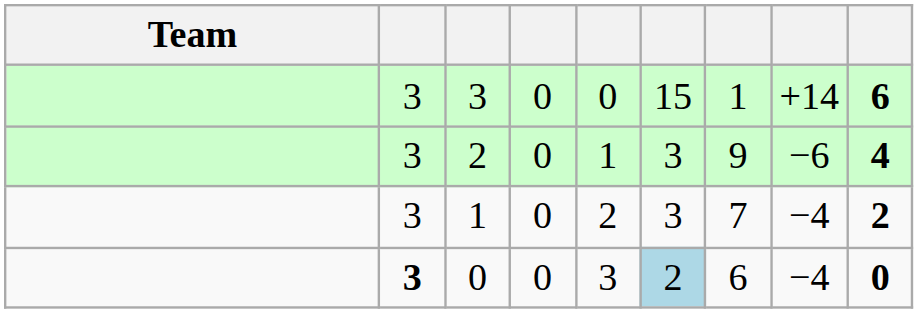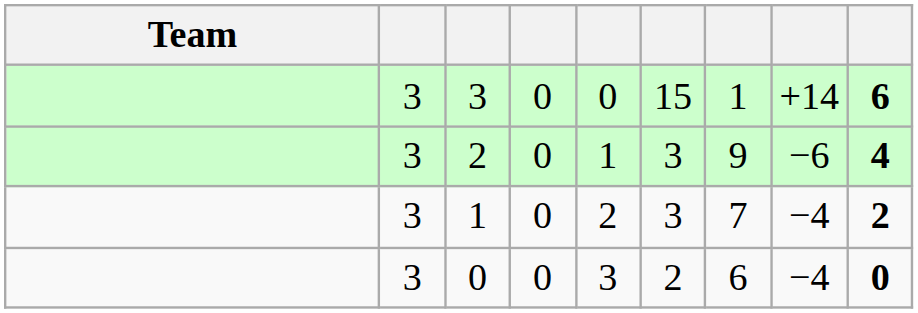(412, 276) bold -> (412, 276) normal
(673, 276) lightblue background -> (673, 276) no background
